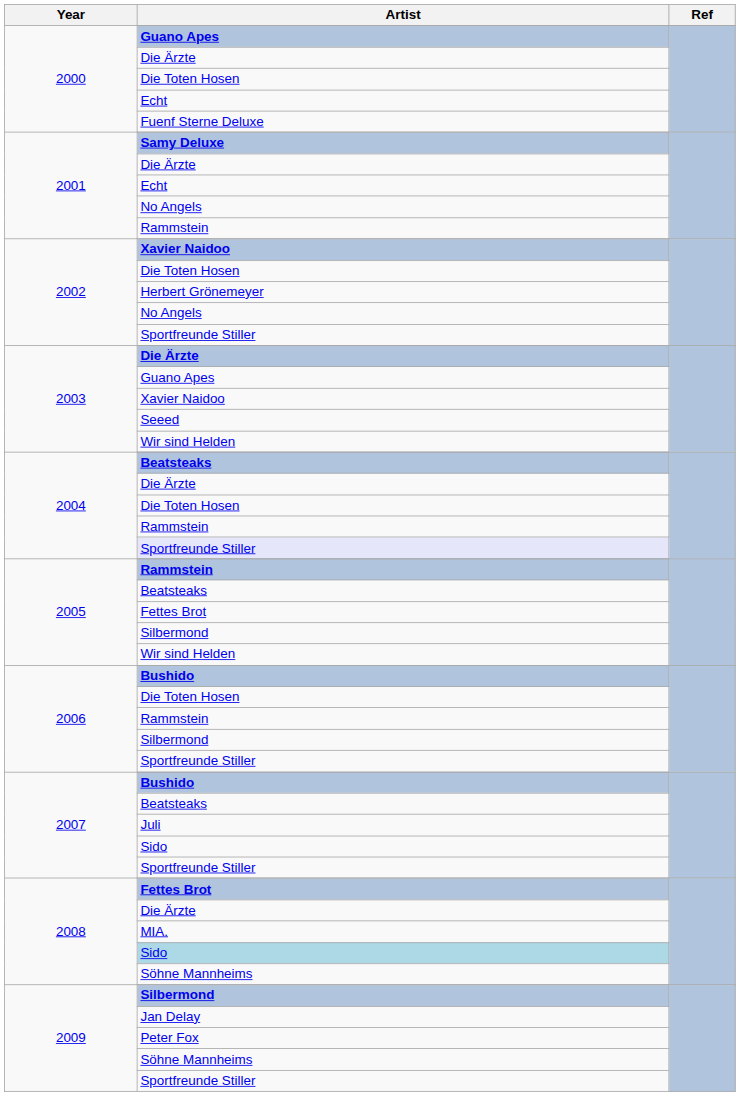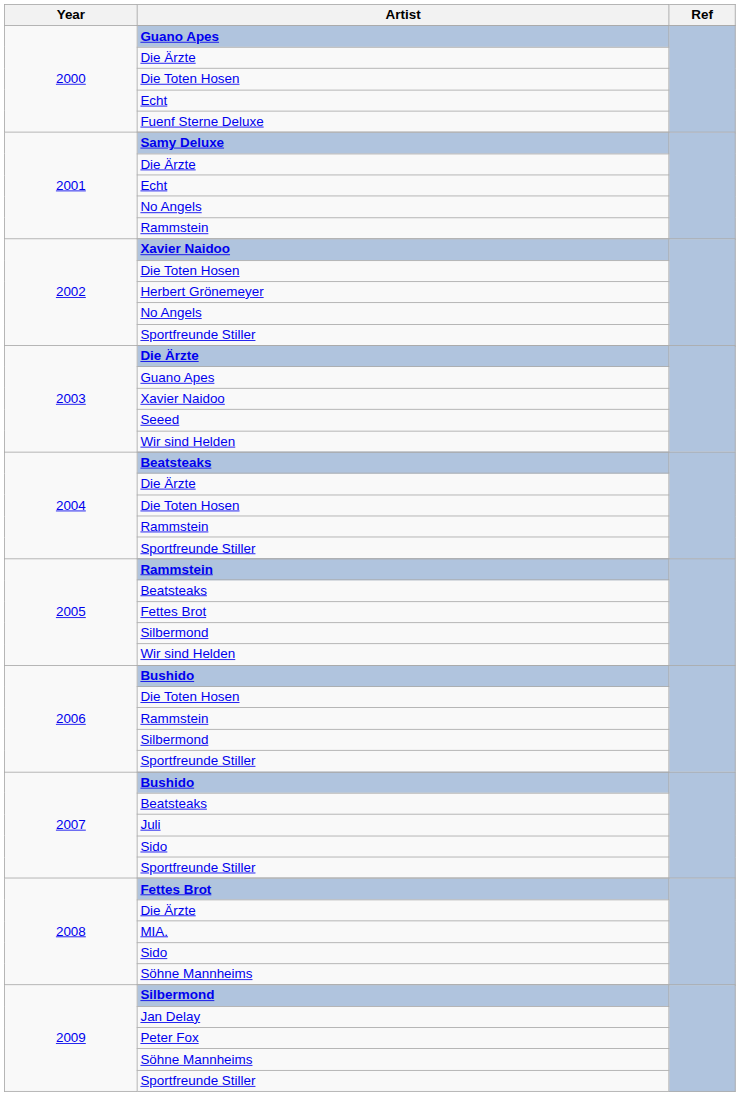(198, 548) lavender background -> (198, 548) no background
(154, 953) lightblue background -> (154, 953) no background
